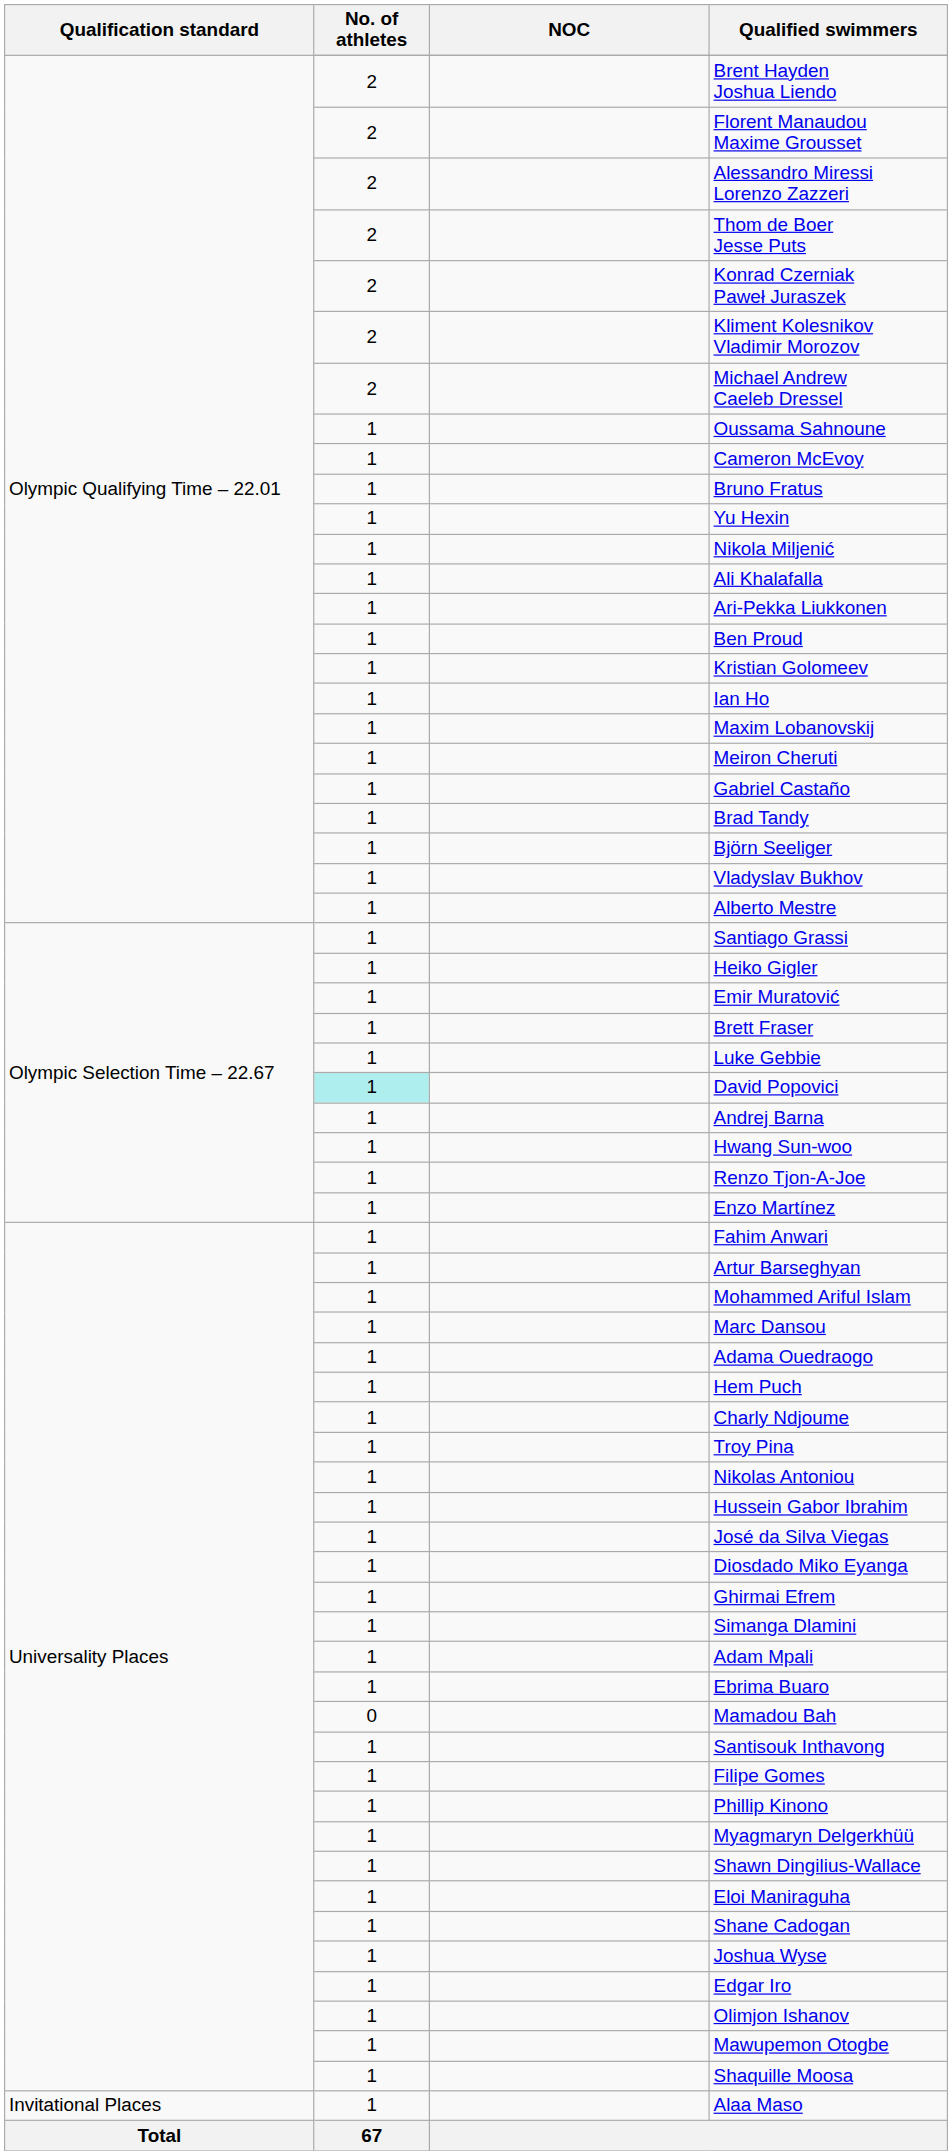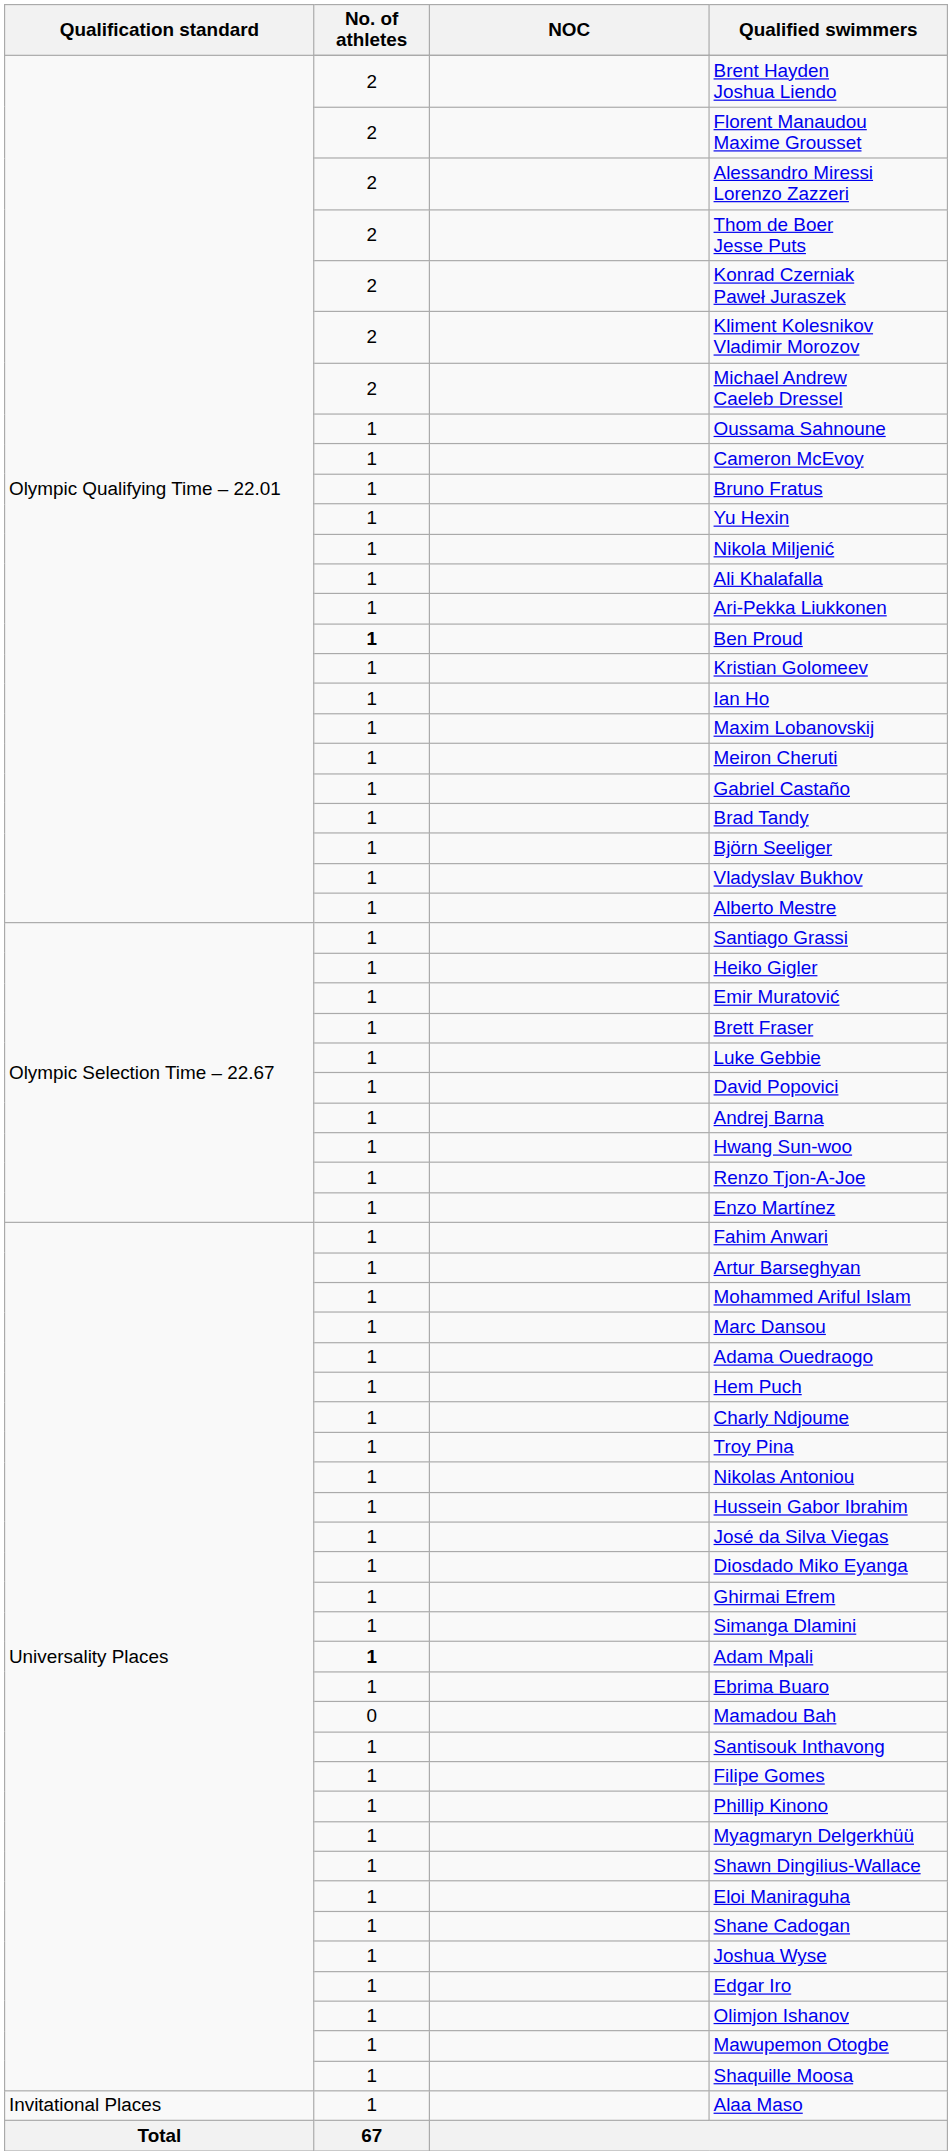(372, 638) normal -> (372, 638) bold
(372, 1087) paleturquoise background -> (372, 1087) no background
(372, 1656) normal -> (372, 1656) bold
